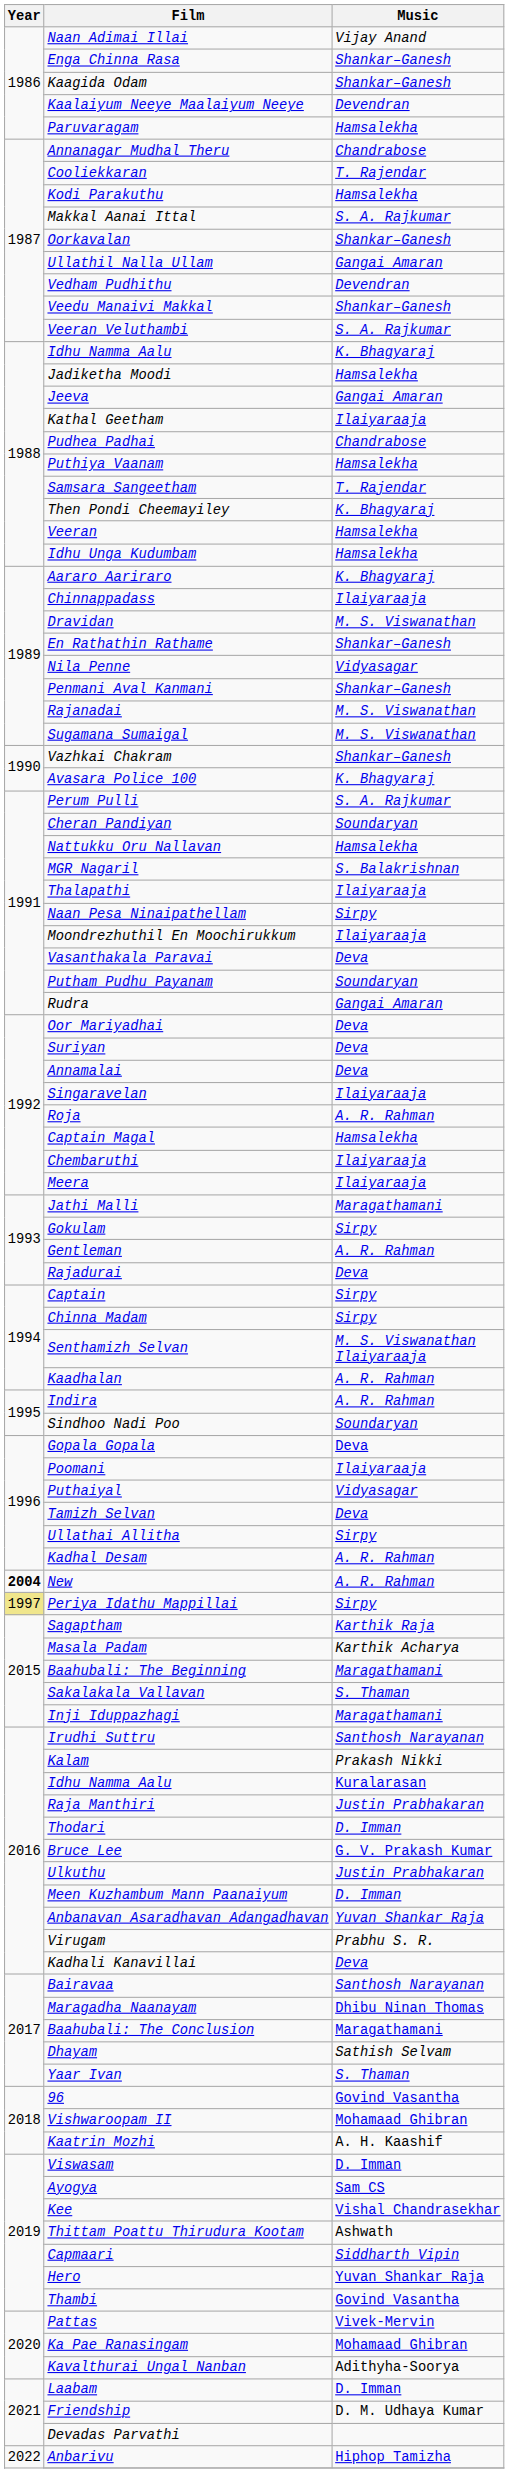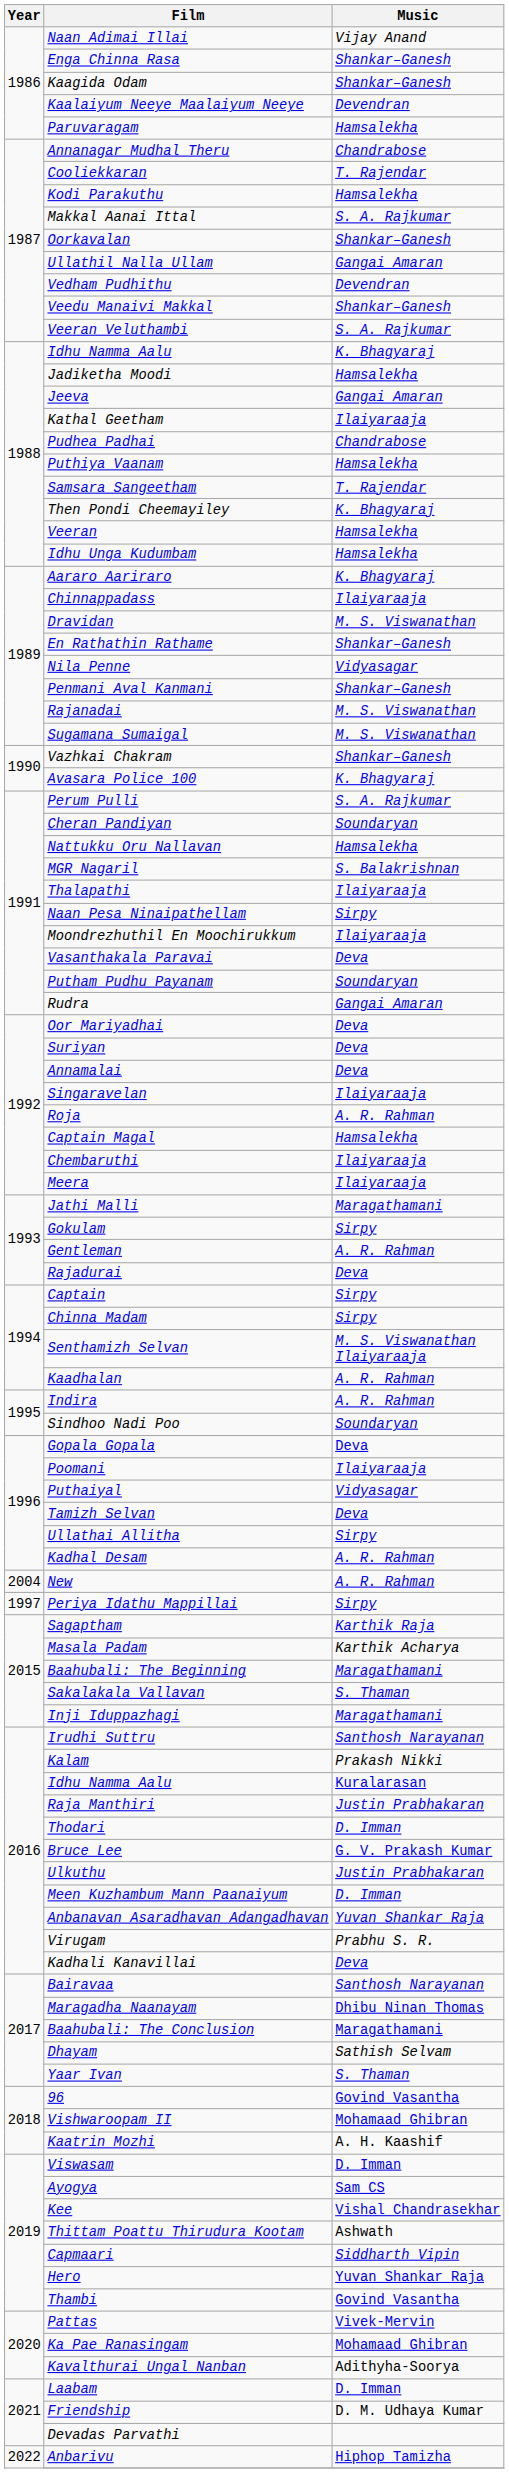(24, 1581) bold -> (24, 1581) normal
(24, 1604) khaki background -> (24, 1604) no background
